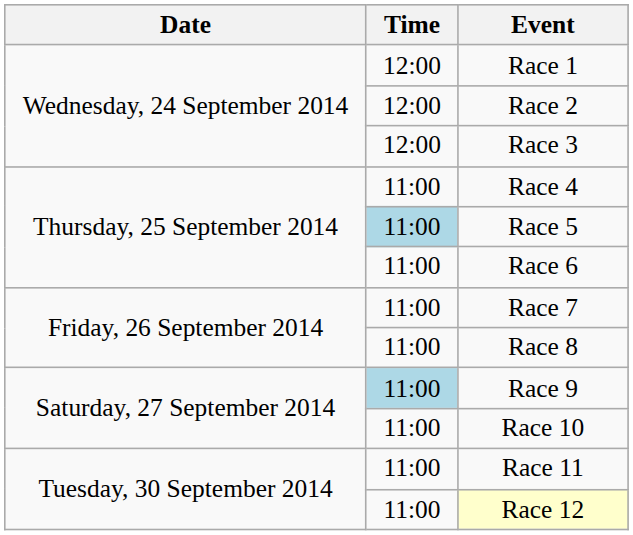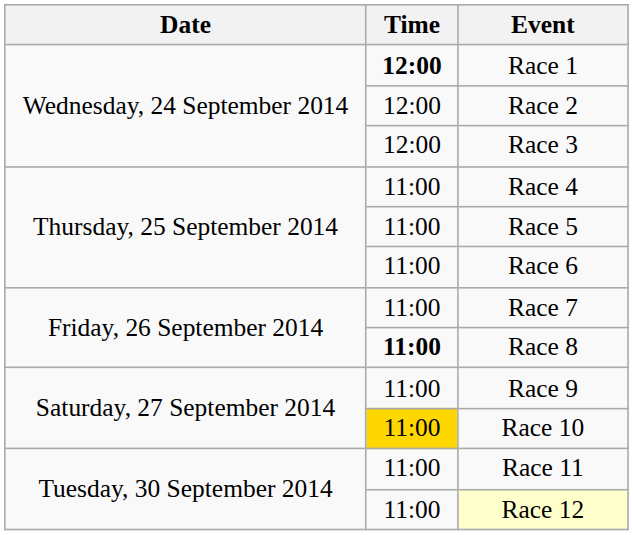(412, 65) normal -> (412, 65) bold
(412, 226) lightblue background -> (412, 226) no background
(412, 347) normal -> (412, 347) bold
(412, 387) lightblue background -> (412, 387) no background
(412, 428) no background -> (412, 428) gold background
